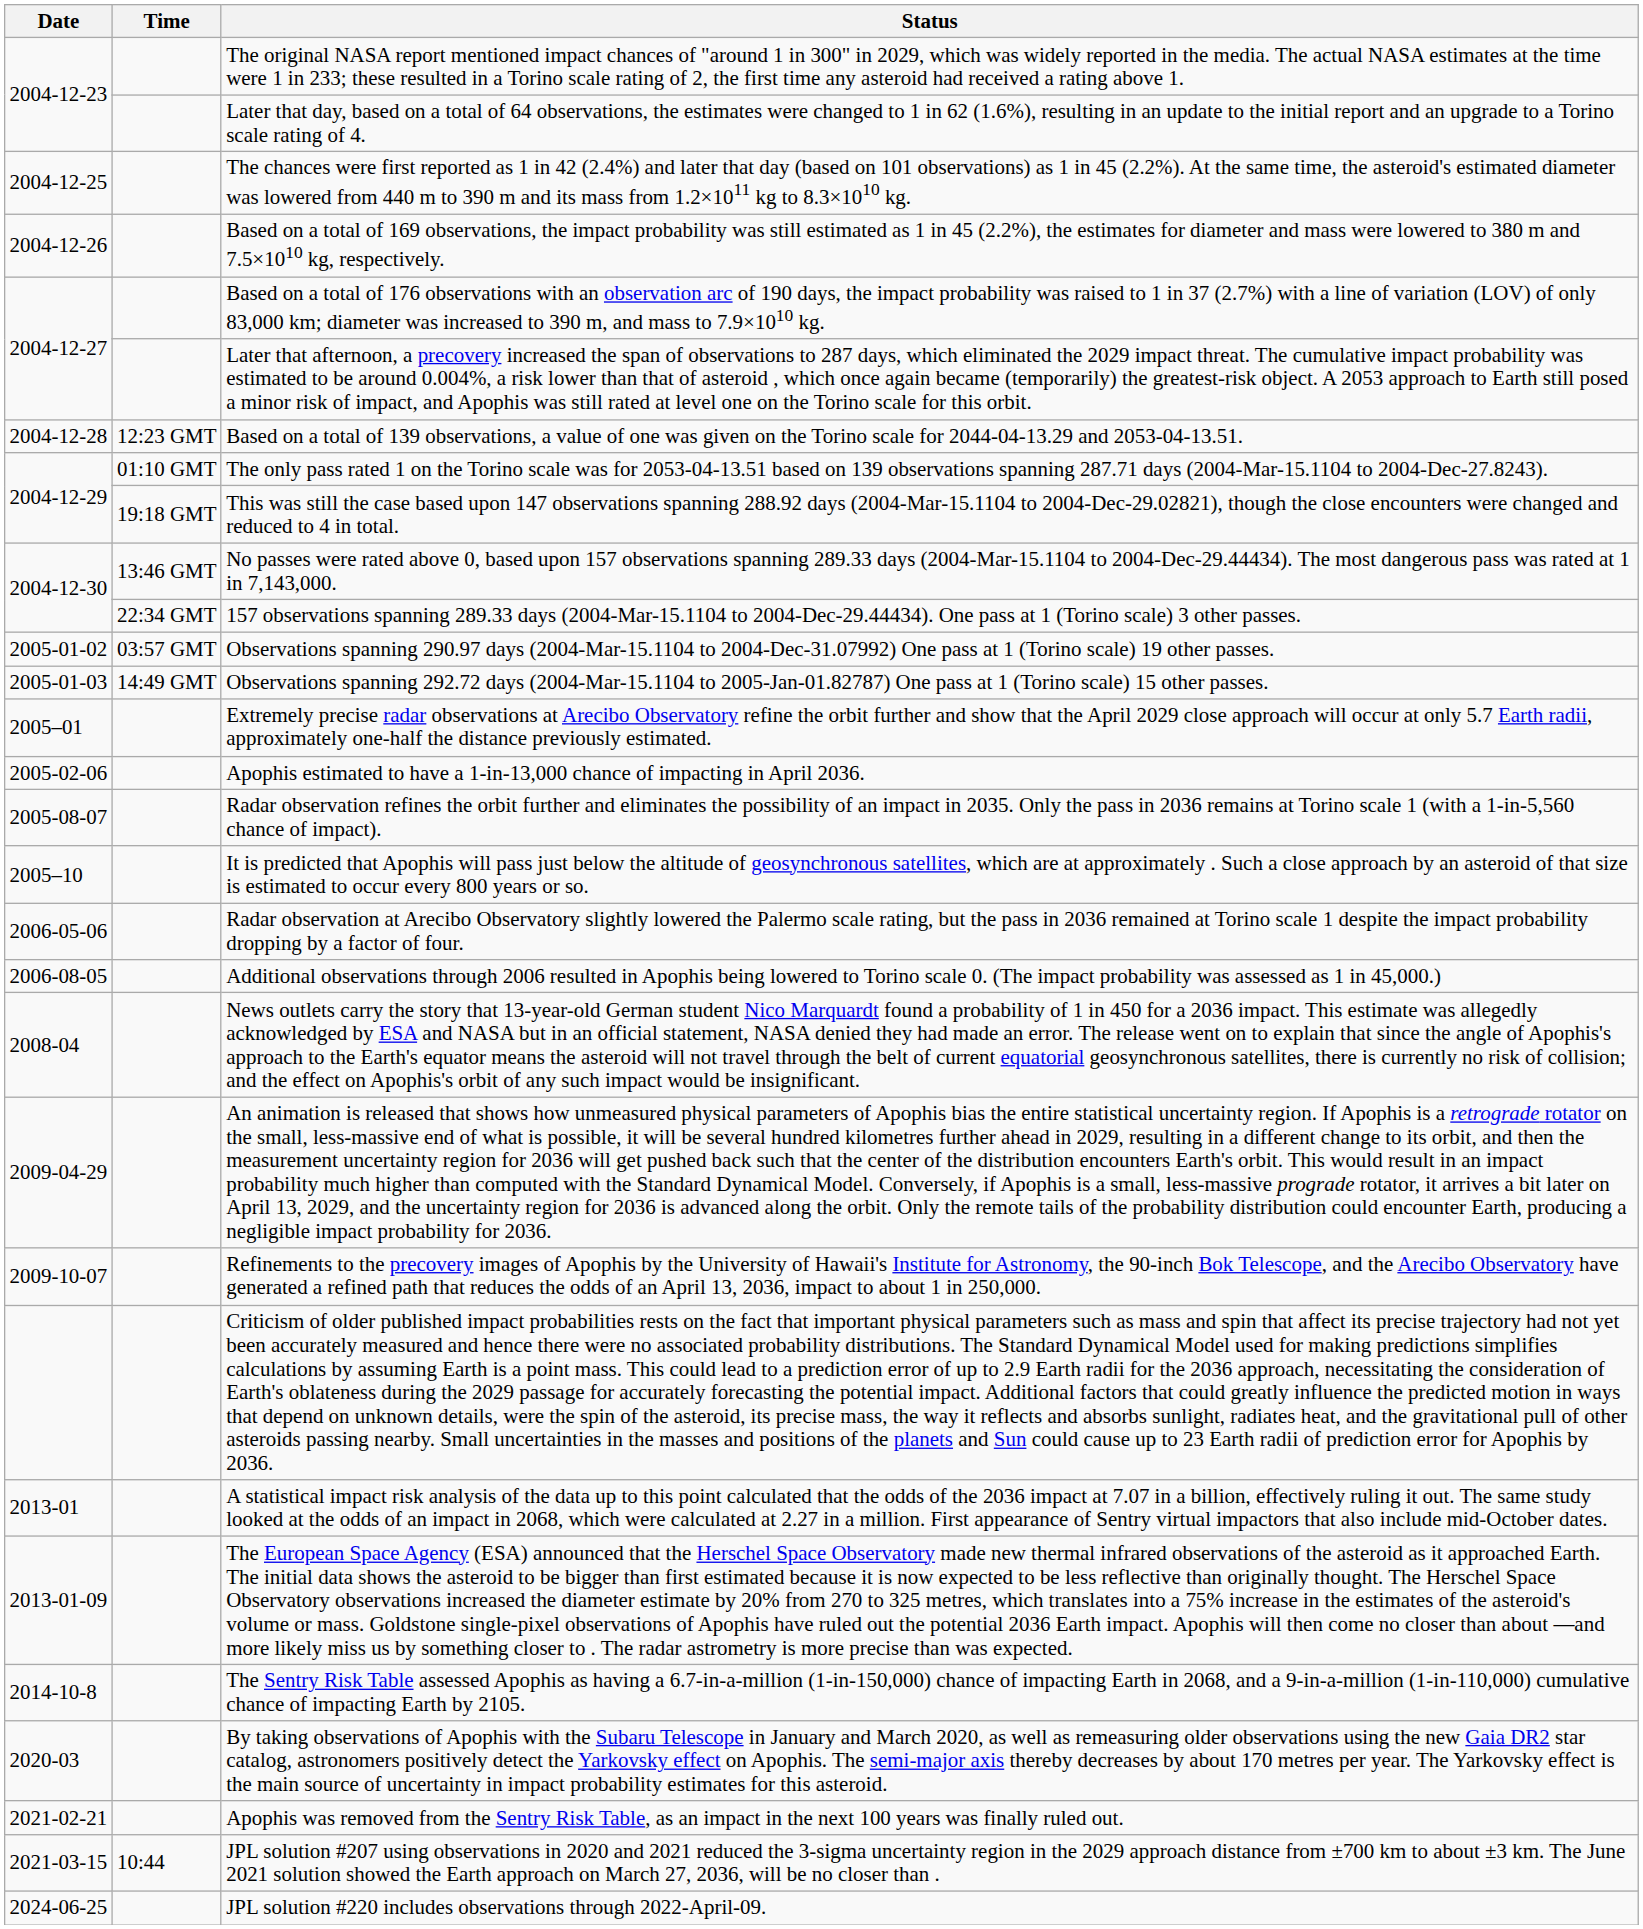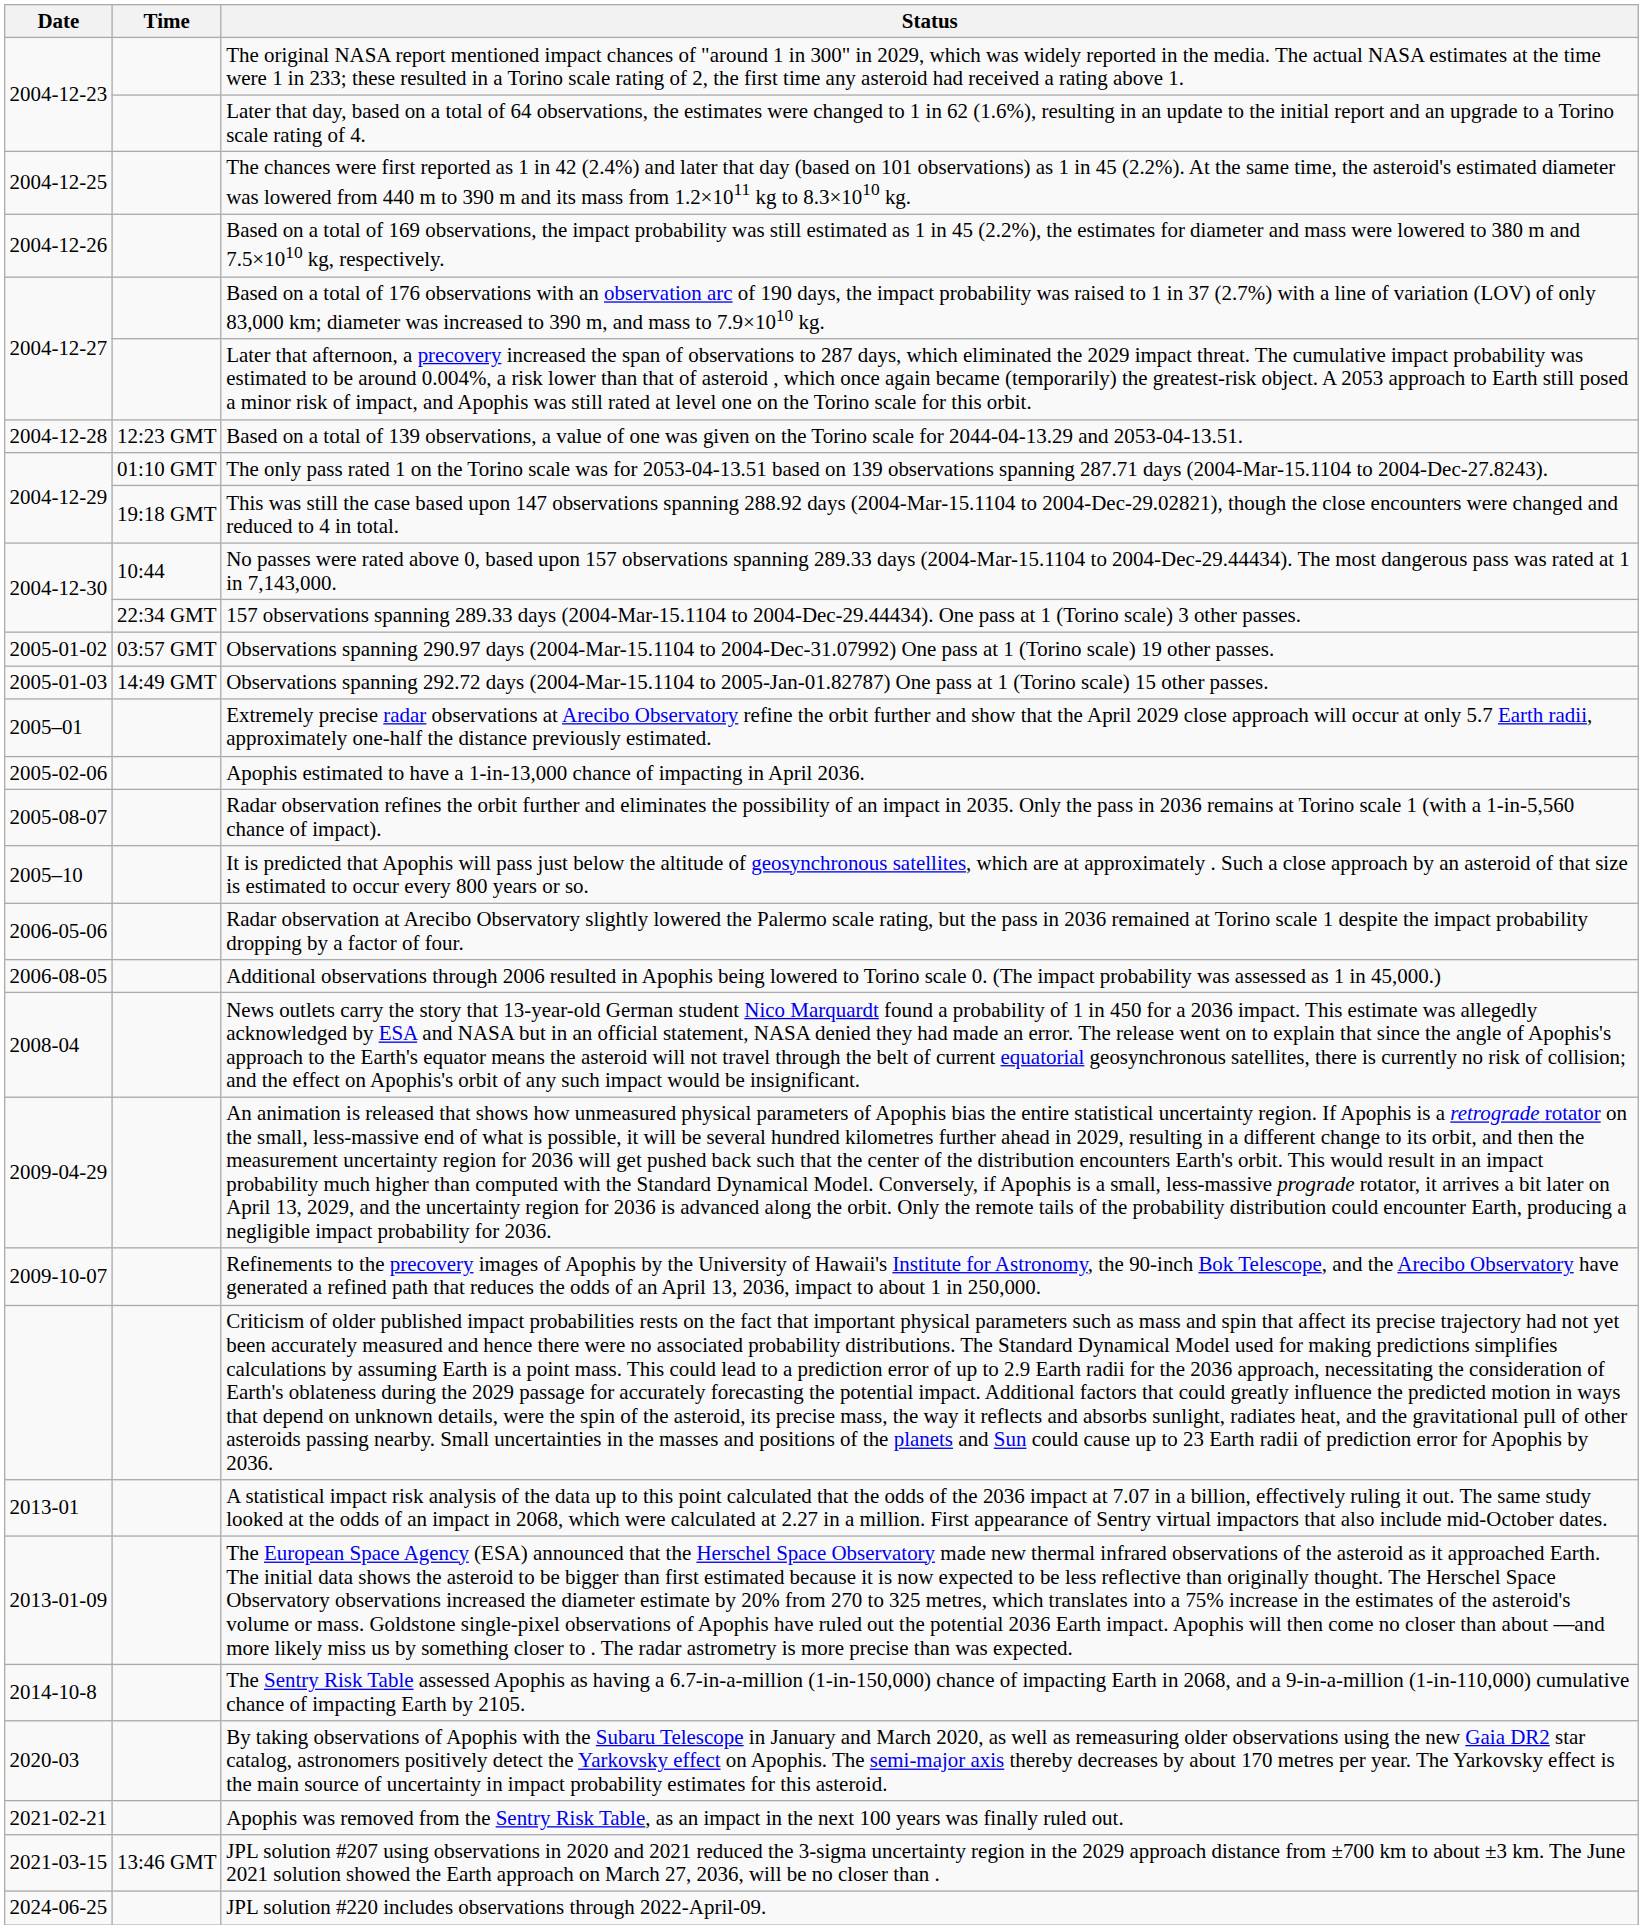(167, 570) 13:46 GMT -> (141, 570) 10:44
(141, 1862) 10:44 -> (167, 1862) 13:46 GMT
